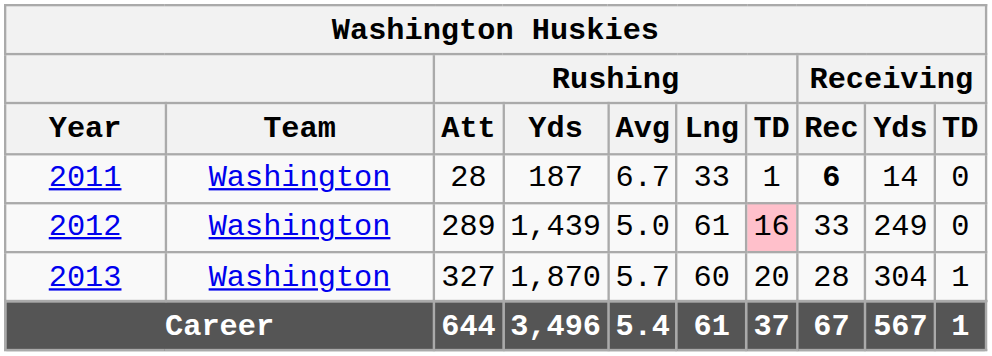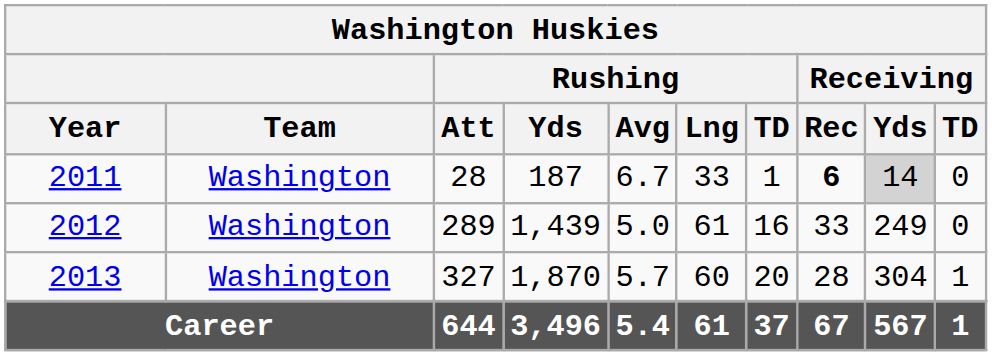(900, 178) no background -> (900, 178) lightgrey background
(772, 227) pink background -> (772, 227) no background
